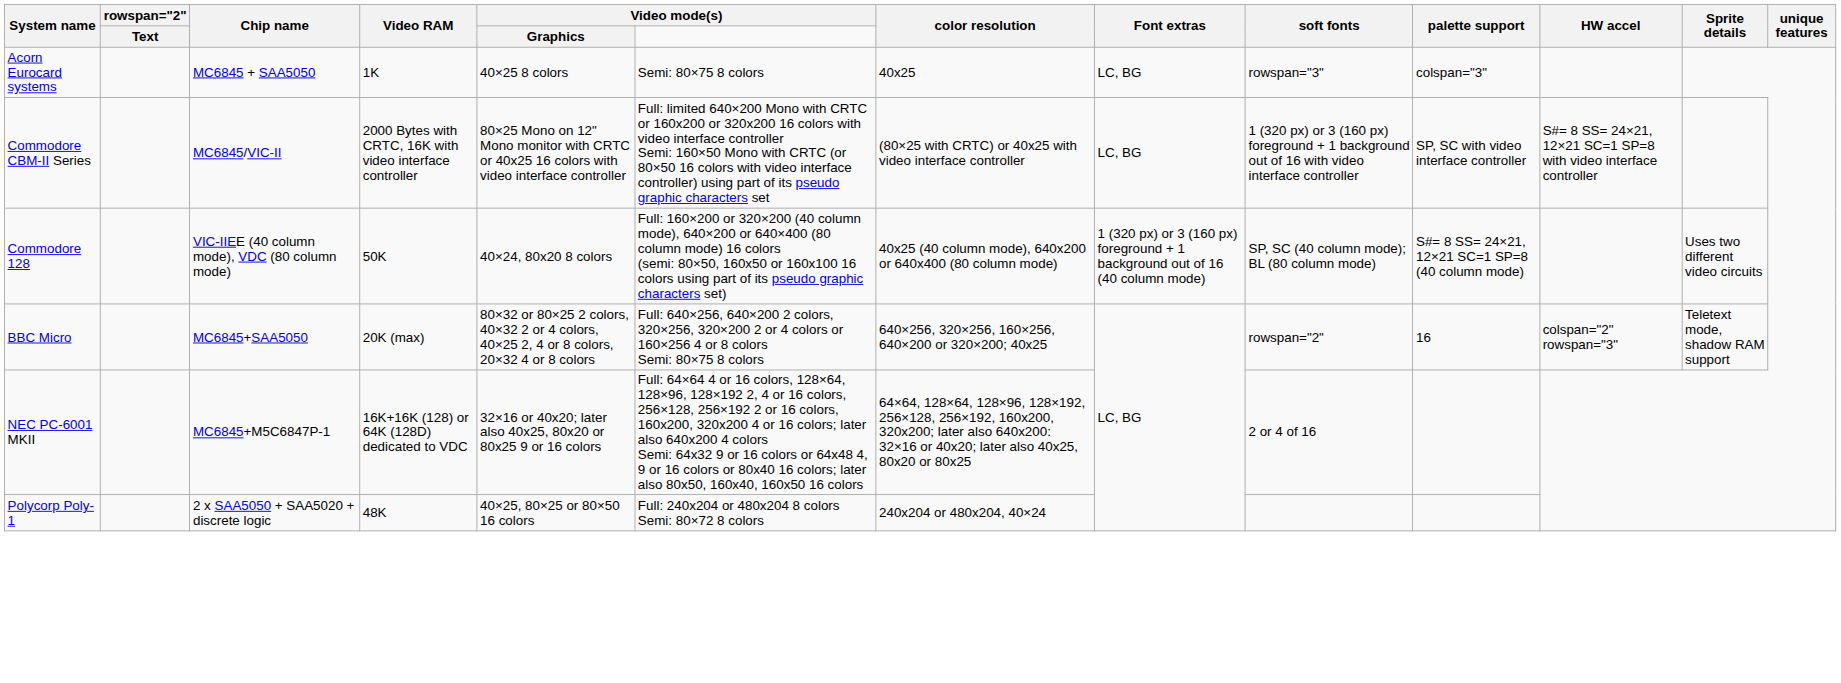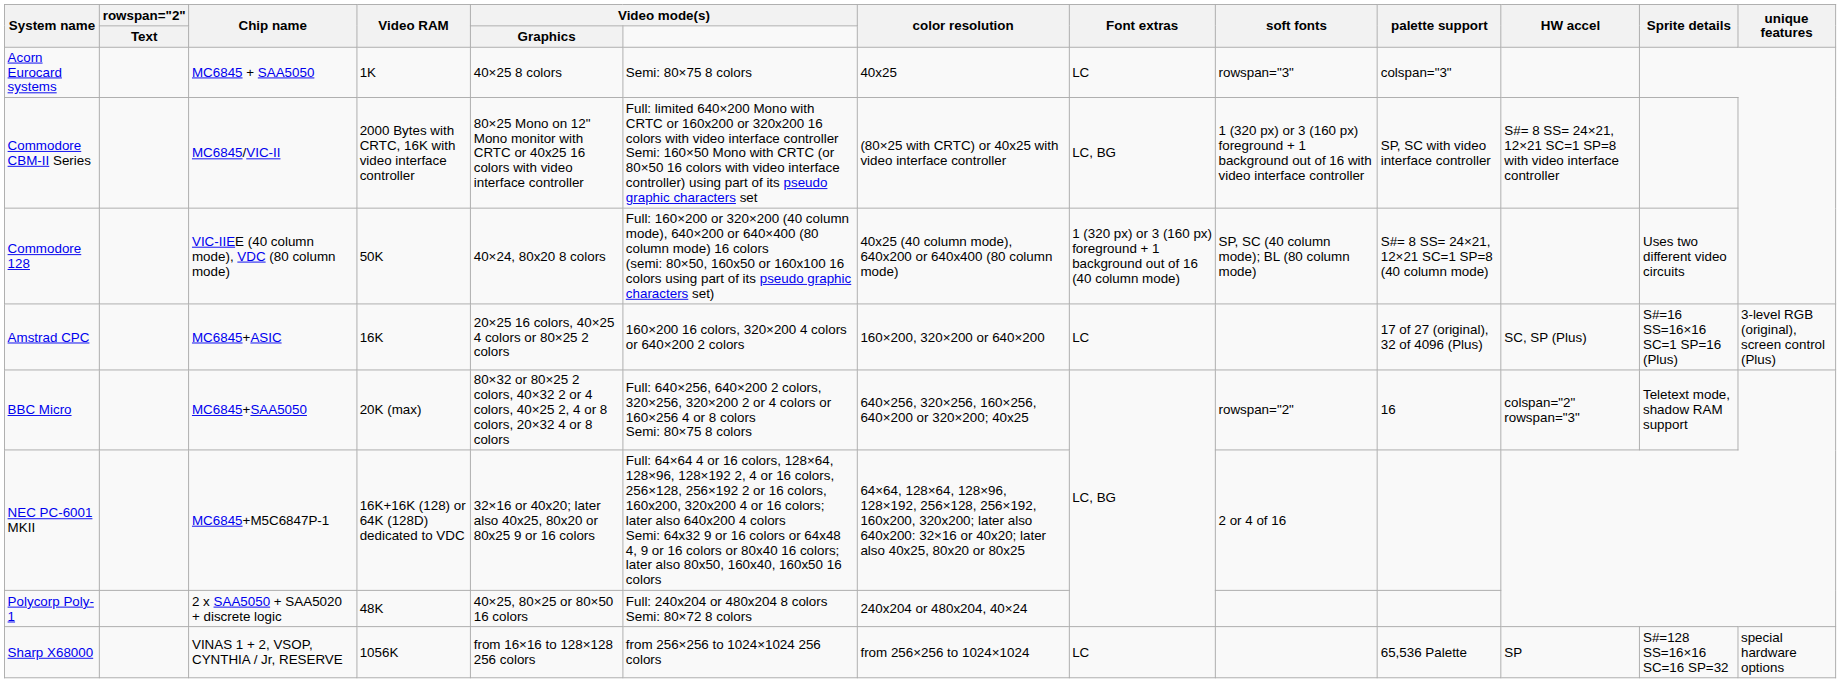(1120, 73) LC, BG -> (1081, 73) LC
+ row: (49, 337)
+ row: (50, 652)
